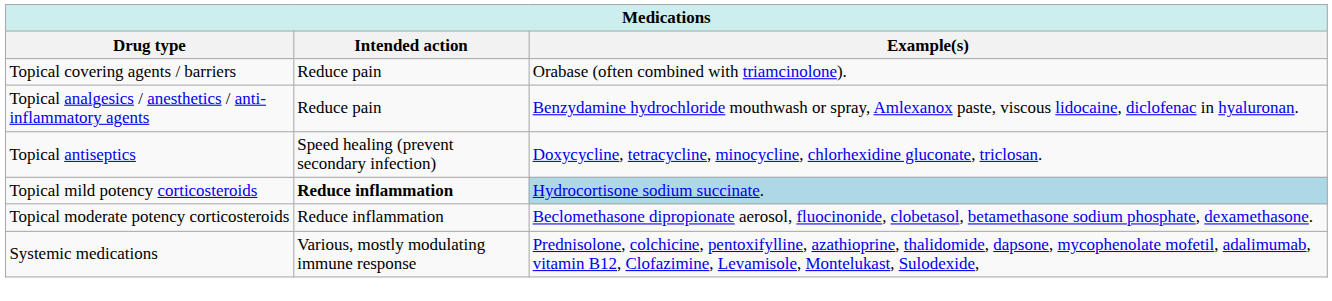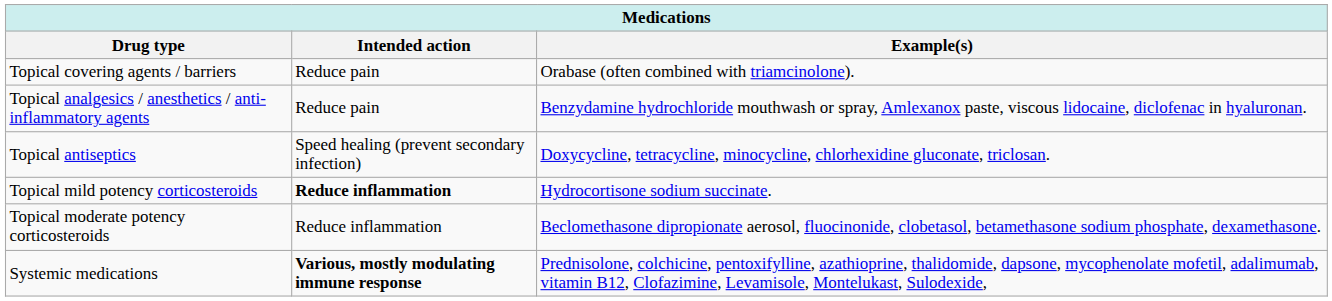(648, 190) lightblue background -> (656, 190) no background
(391, 253) normal -> (395, 273) bold
